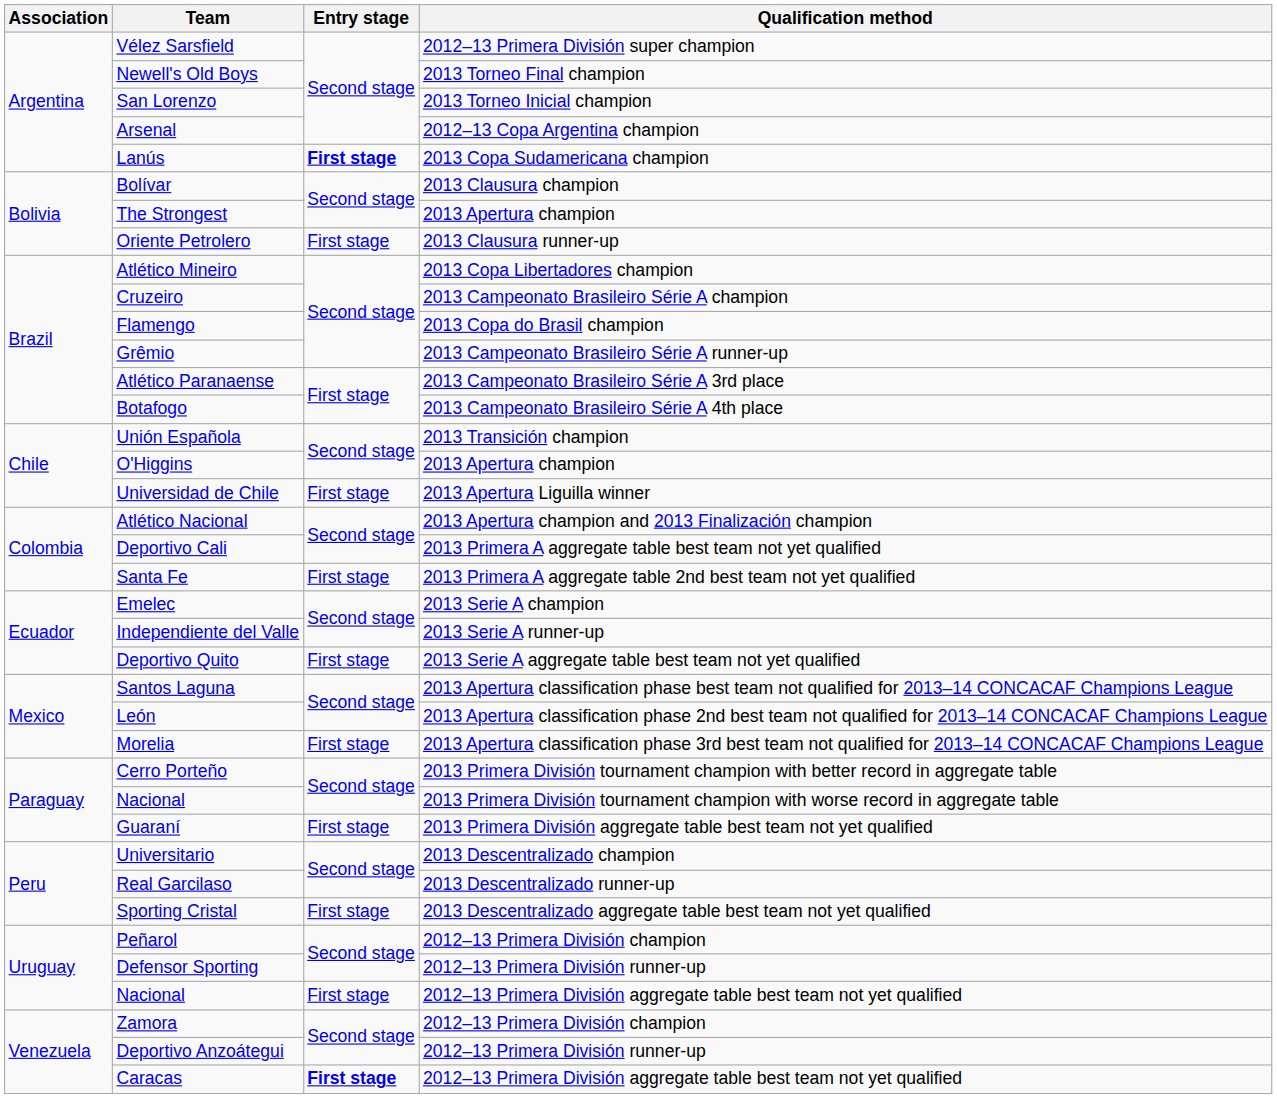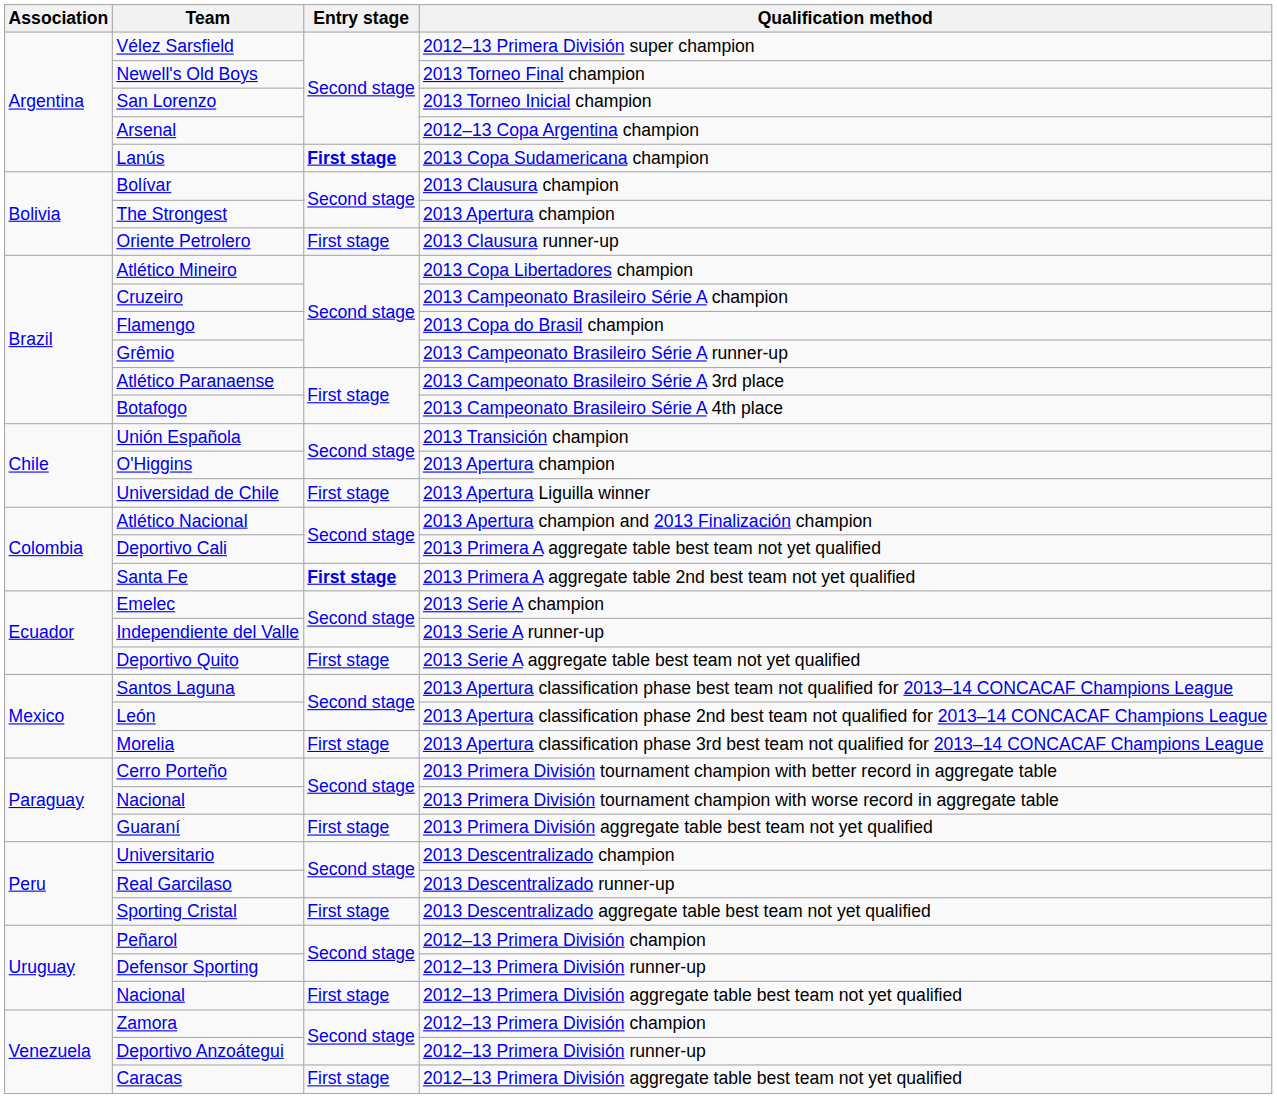(348, 576) normal -> (352, 576) bold
(352, 1079) bold -> (348, 1079) normal
